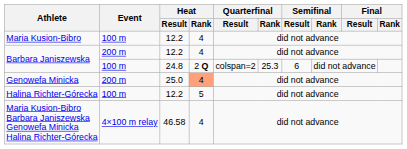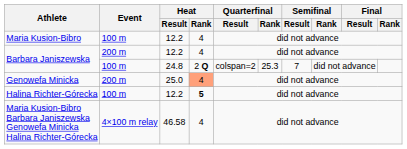(297, 66) 6 -> (297, 66) 7
(201, 94) normal -> (201, 94) bold
